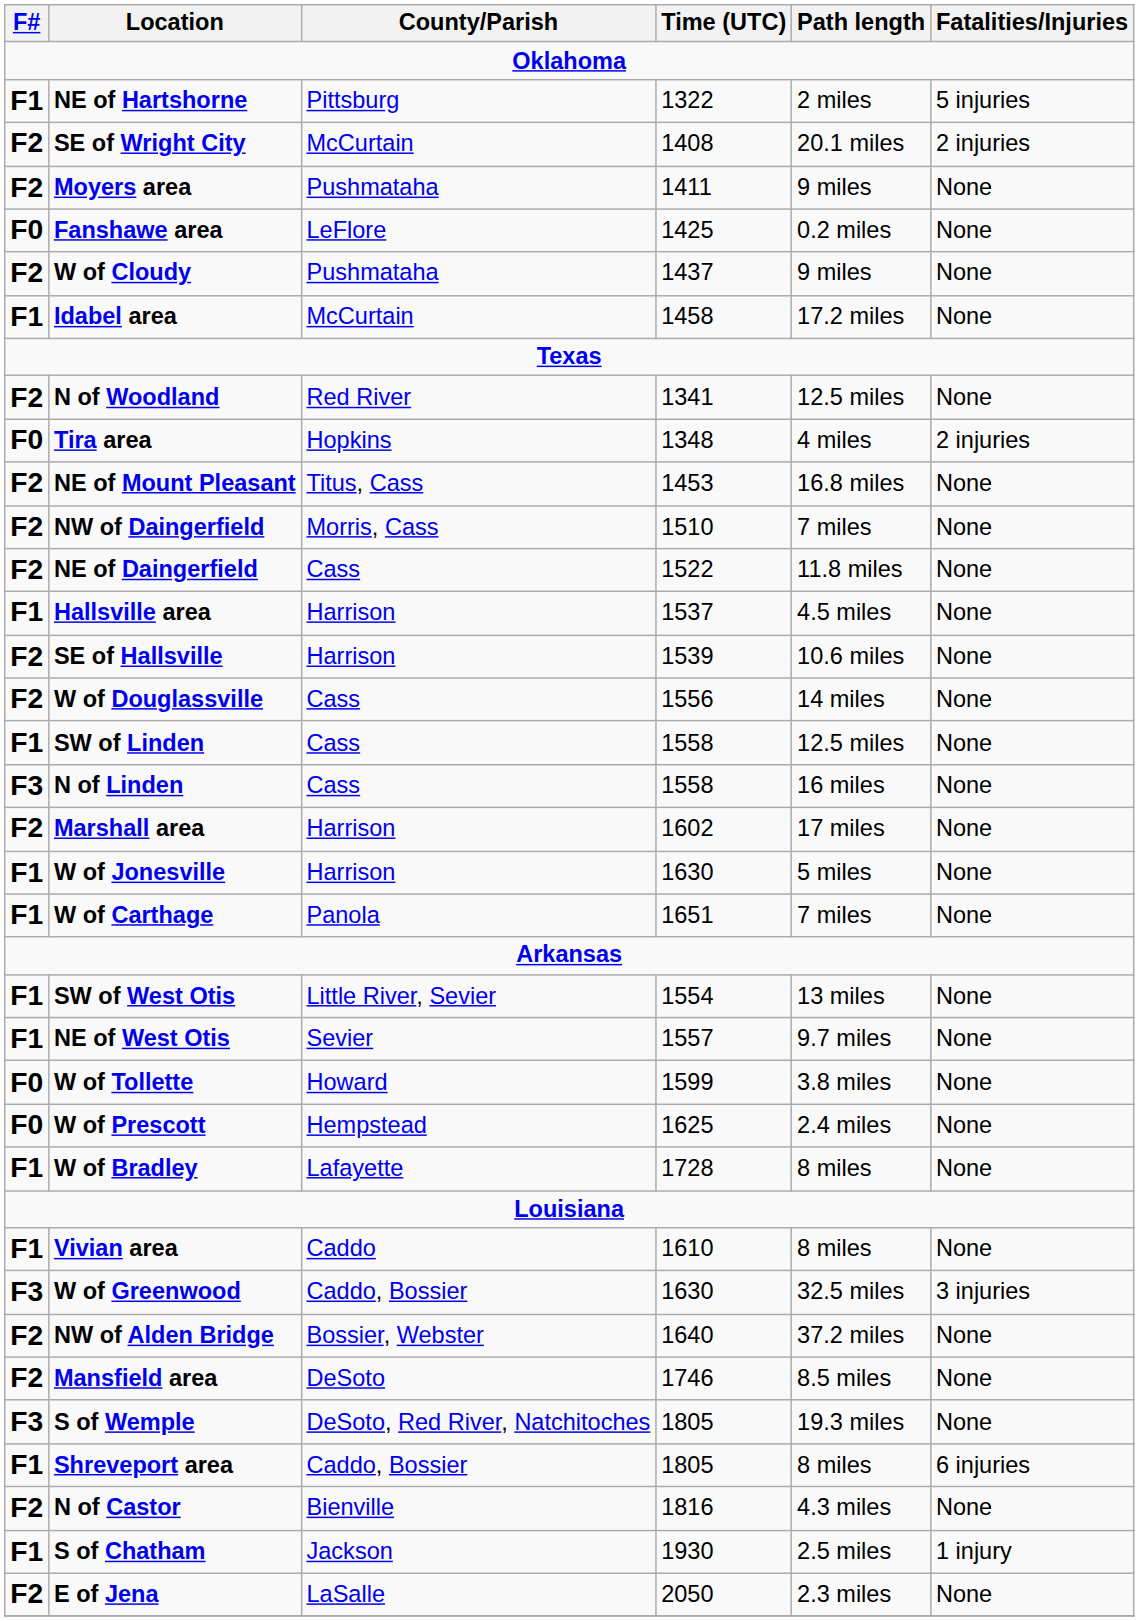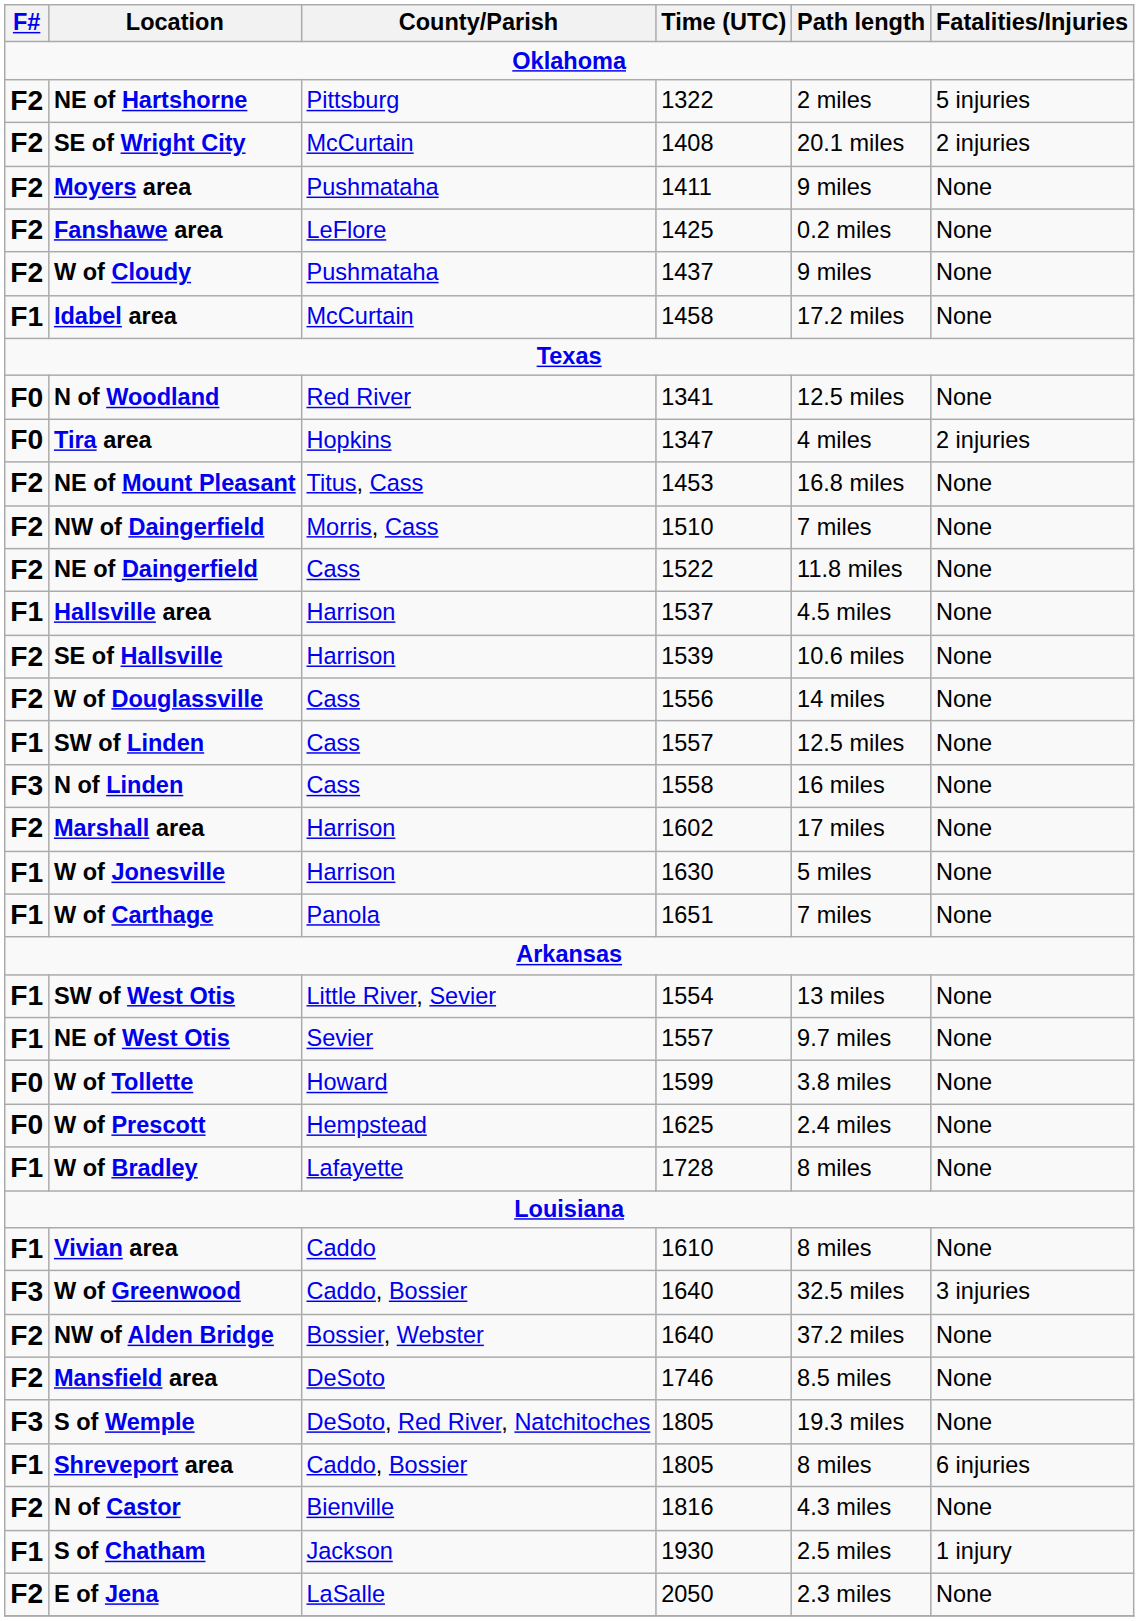(27, 100) F1 -> (27, 100) F2
(27, 230) F0 -> (27, 230) F2
(27, 397) F2 -> (27, 397) F0
(687, 440) 1348 -> (687, 440) 1347
(687, 742) 1558 -> (687, 742) 1557
(687, 1292) 1630 -> (687, 1292) 1640
